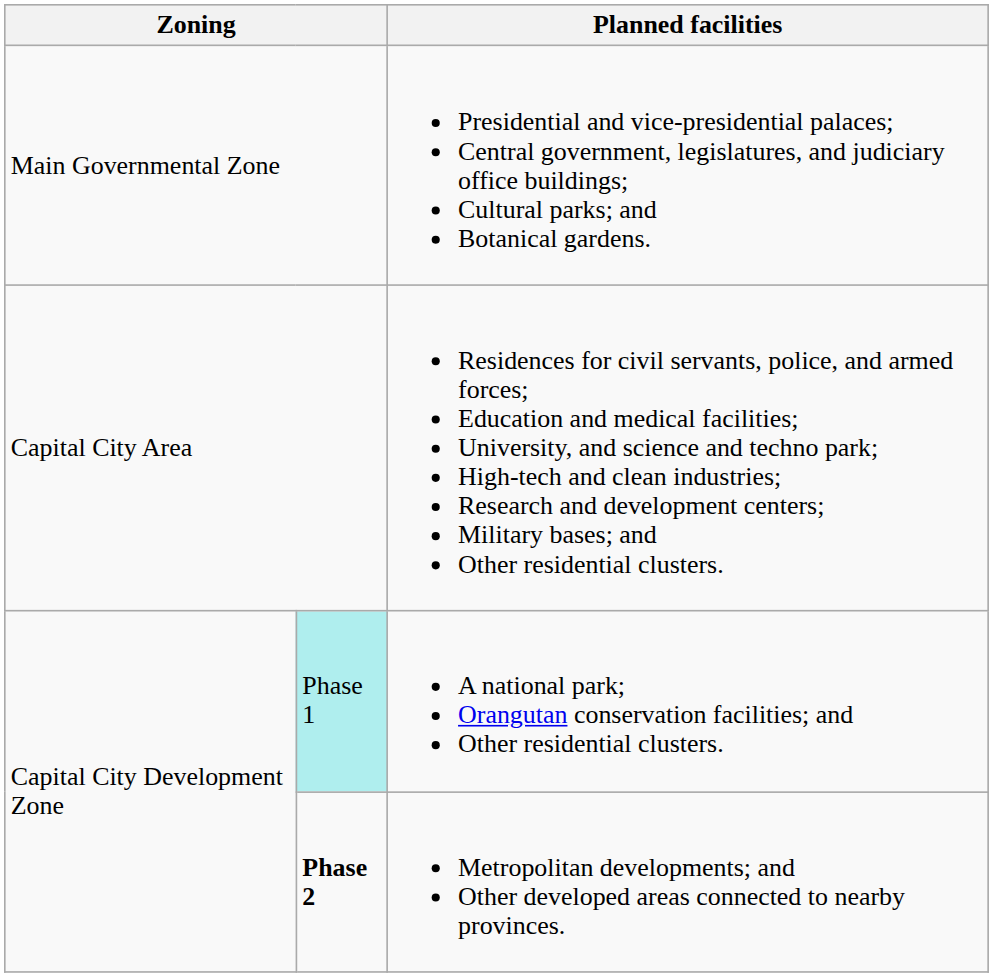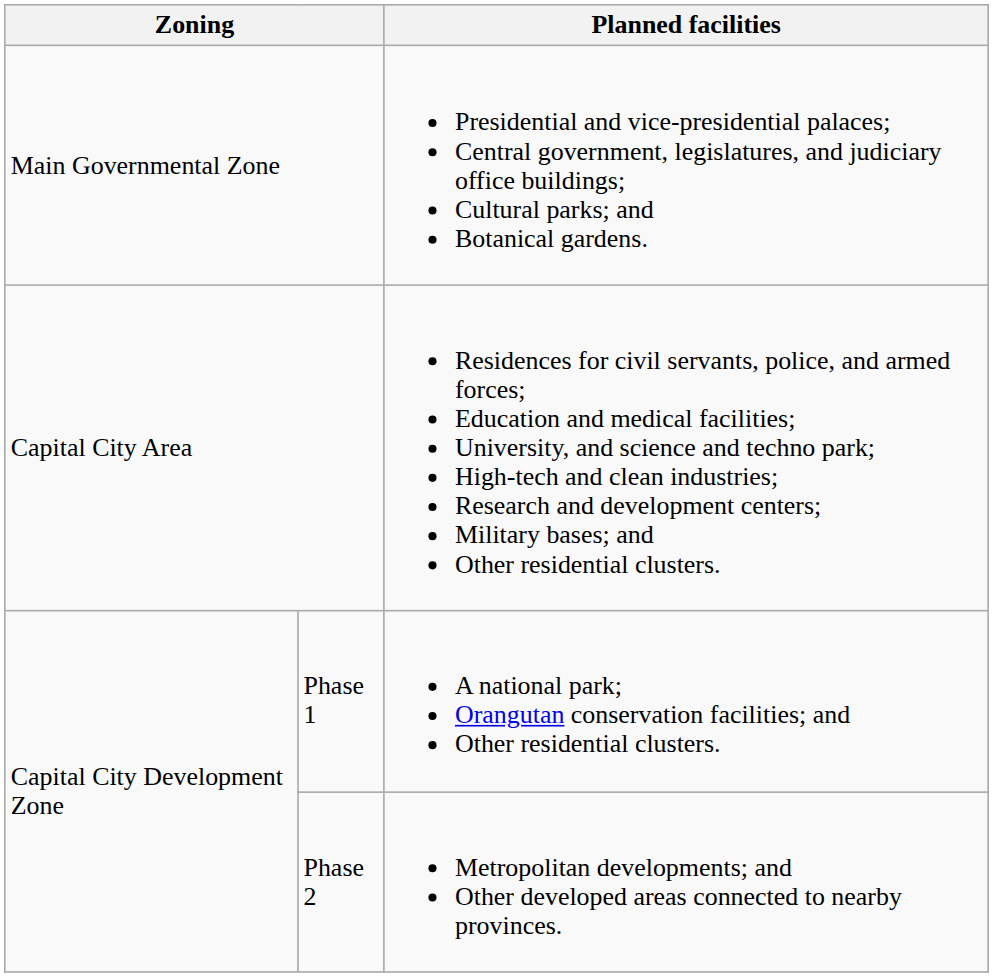(333, 700) paleturquoise background -> (334, 700) no background
(335, 881) bold -> (334, 881) normal
